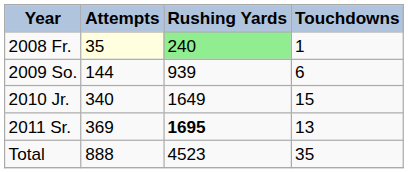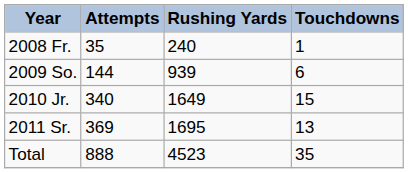(95, 46) lightyellow background -> (95, 46) no background
(182, 46) lightgreen background -> (182, 46) no background
(187, 127) bold -> (187, 127) normal
